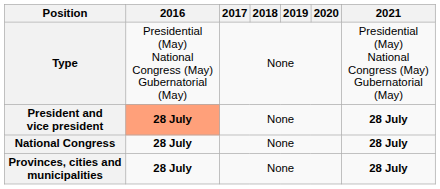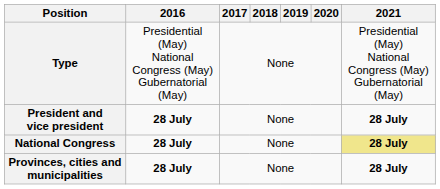(173, 119) lightsalmon background -> (173, 119) no background
(388, 144) no background -> (388, 144) khaki background
